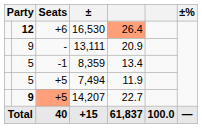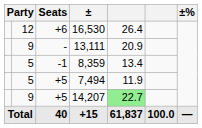(28, 30) bold -> (28, 30) normal
(132, 30) lightsalmon background -> (132, 30) no background
(31, 98) bold -> (31, 98) normal
(61, 98) lightsalmon background -> (61, 98) no background
(132, 98) no background -> (132, 98) lightgreen background
